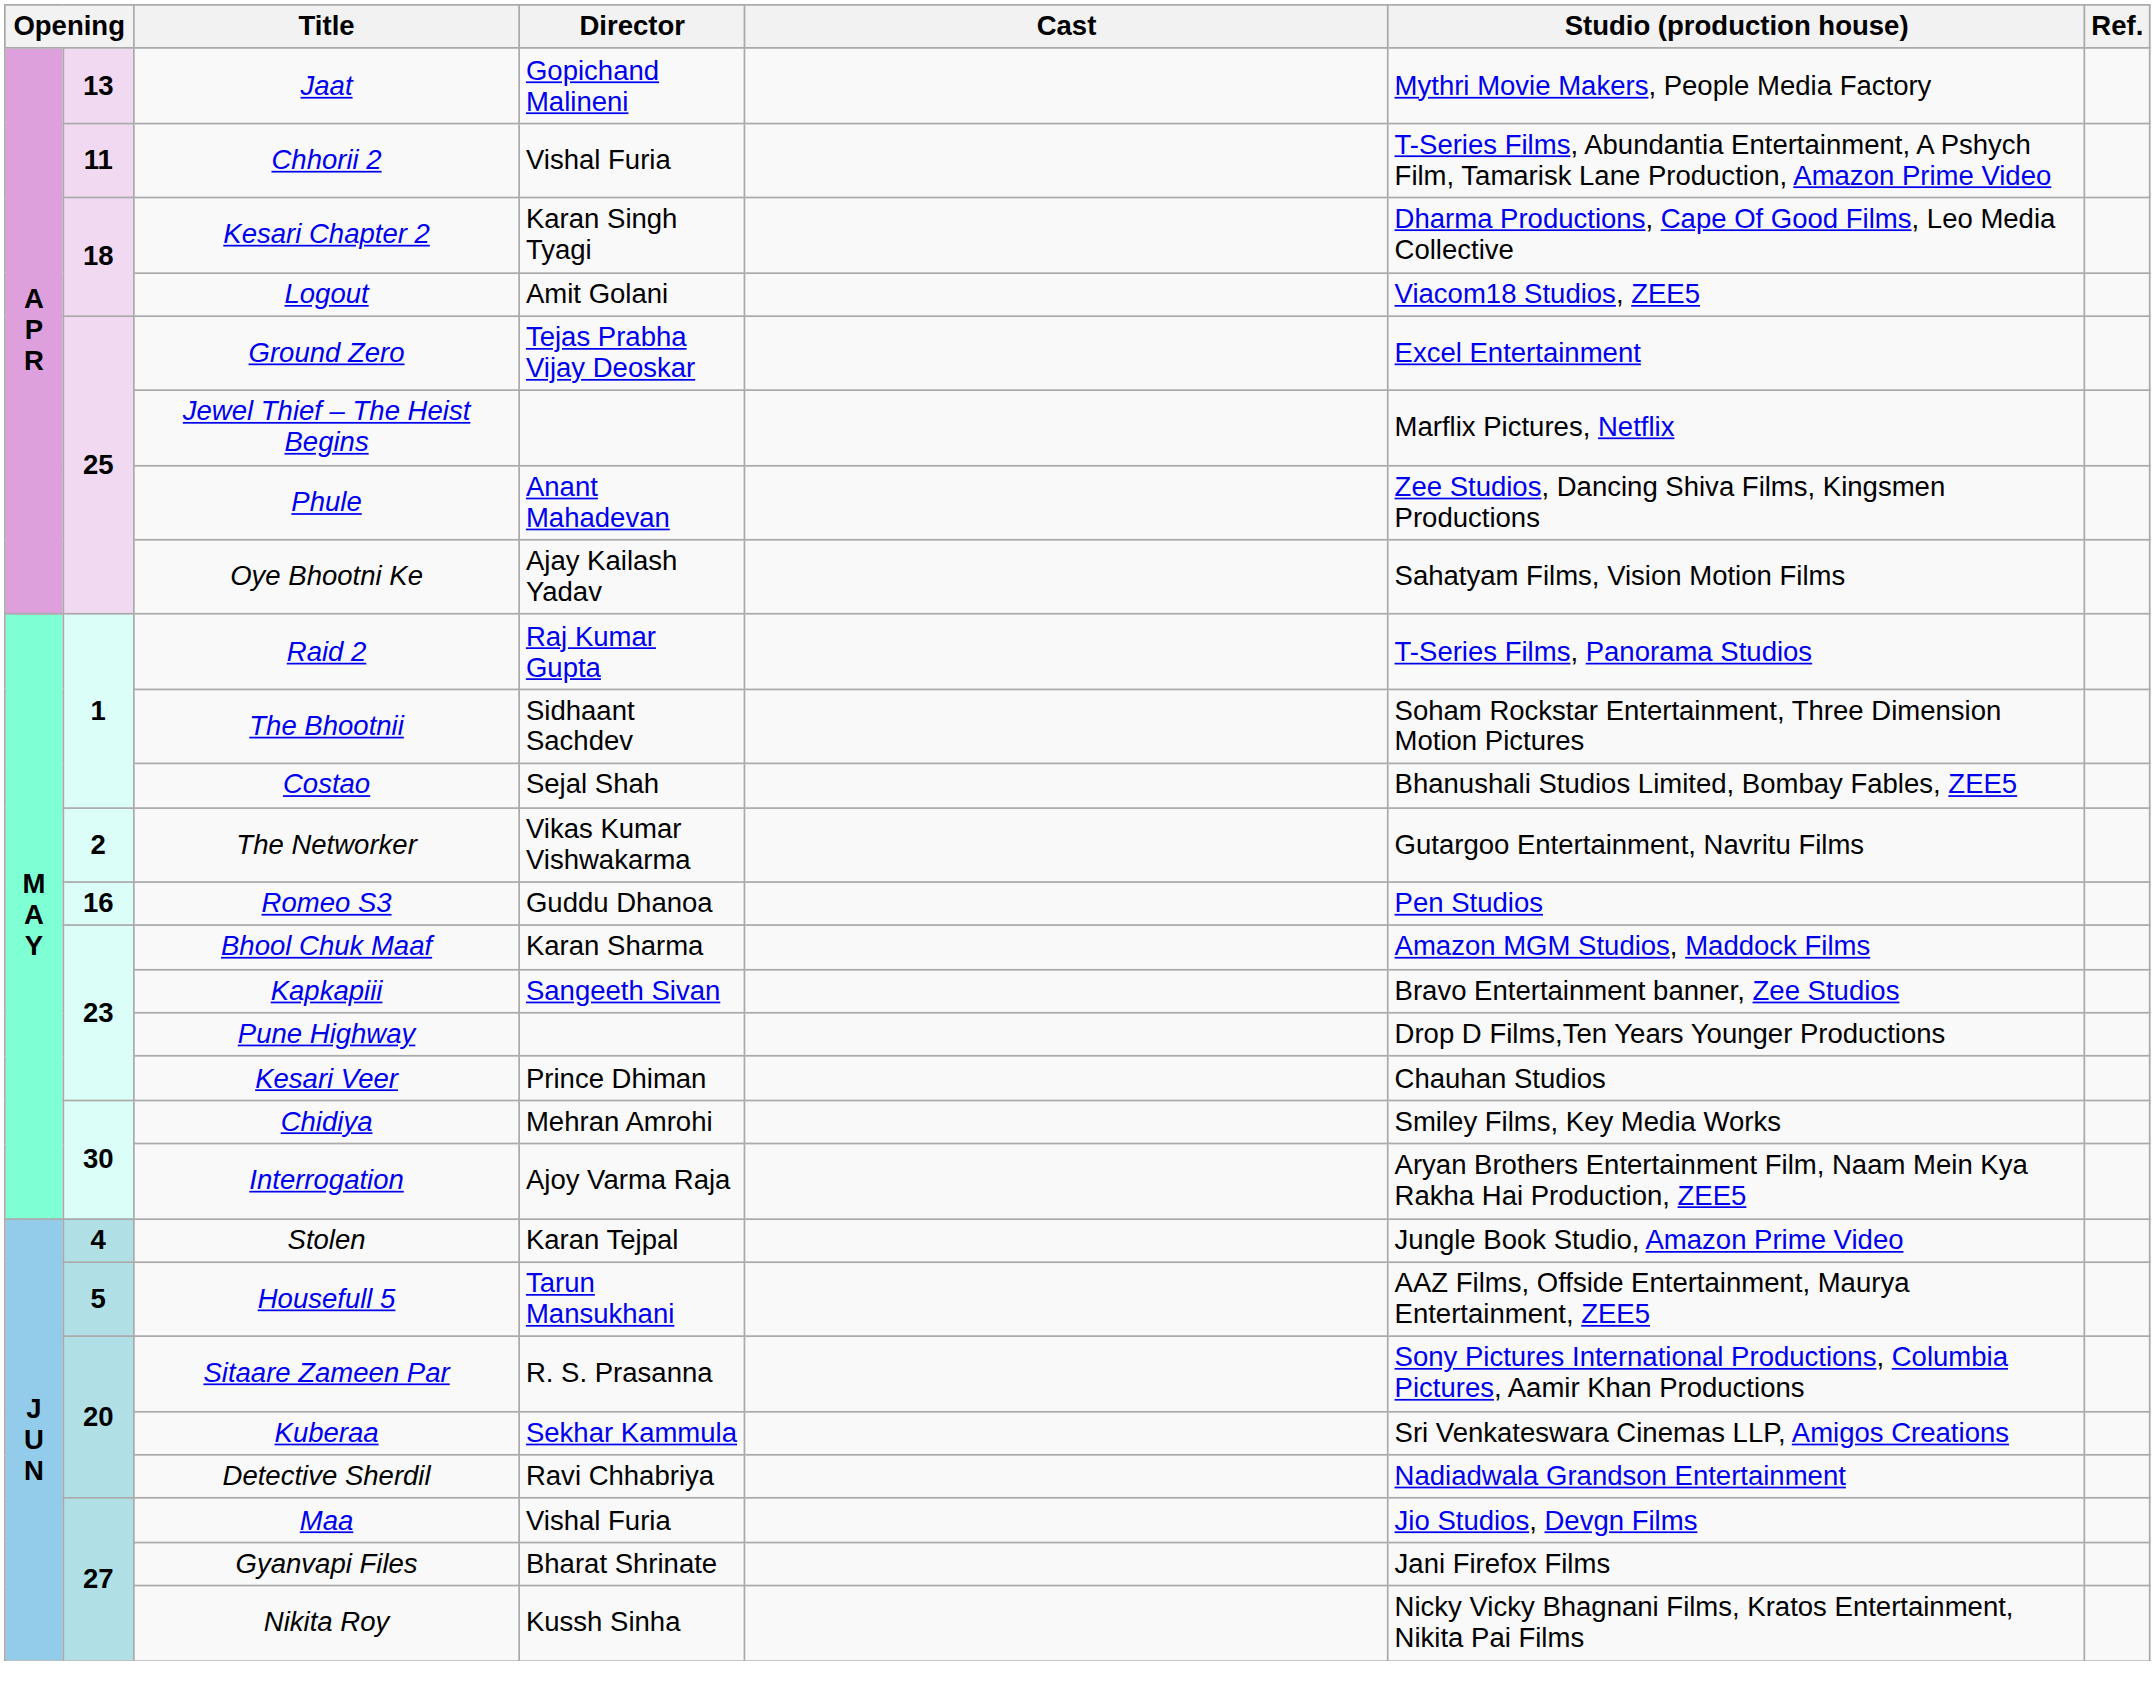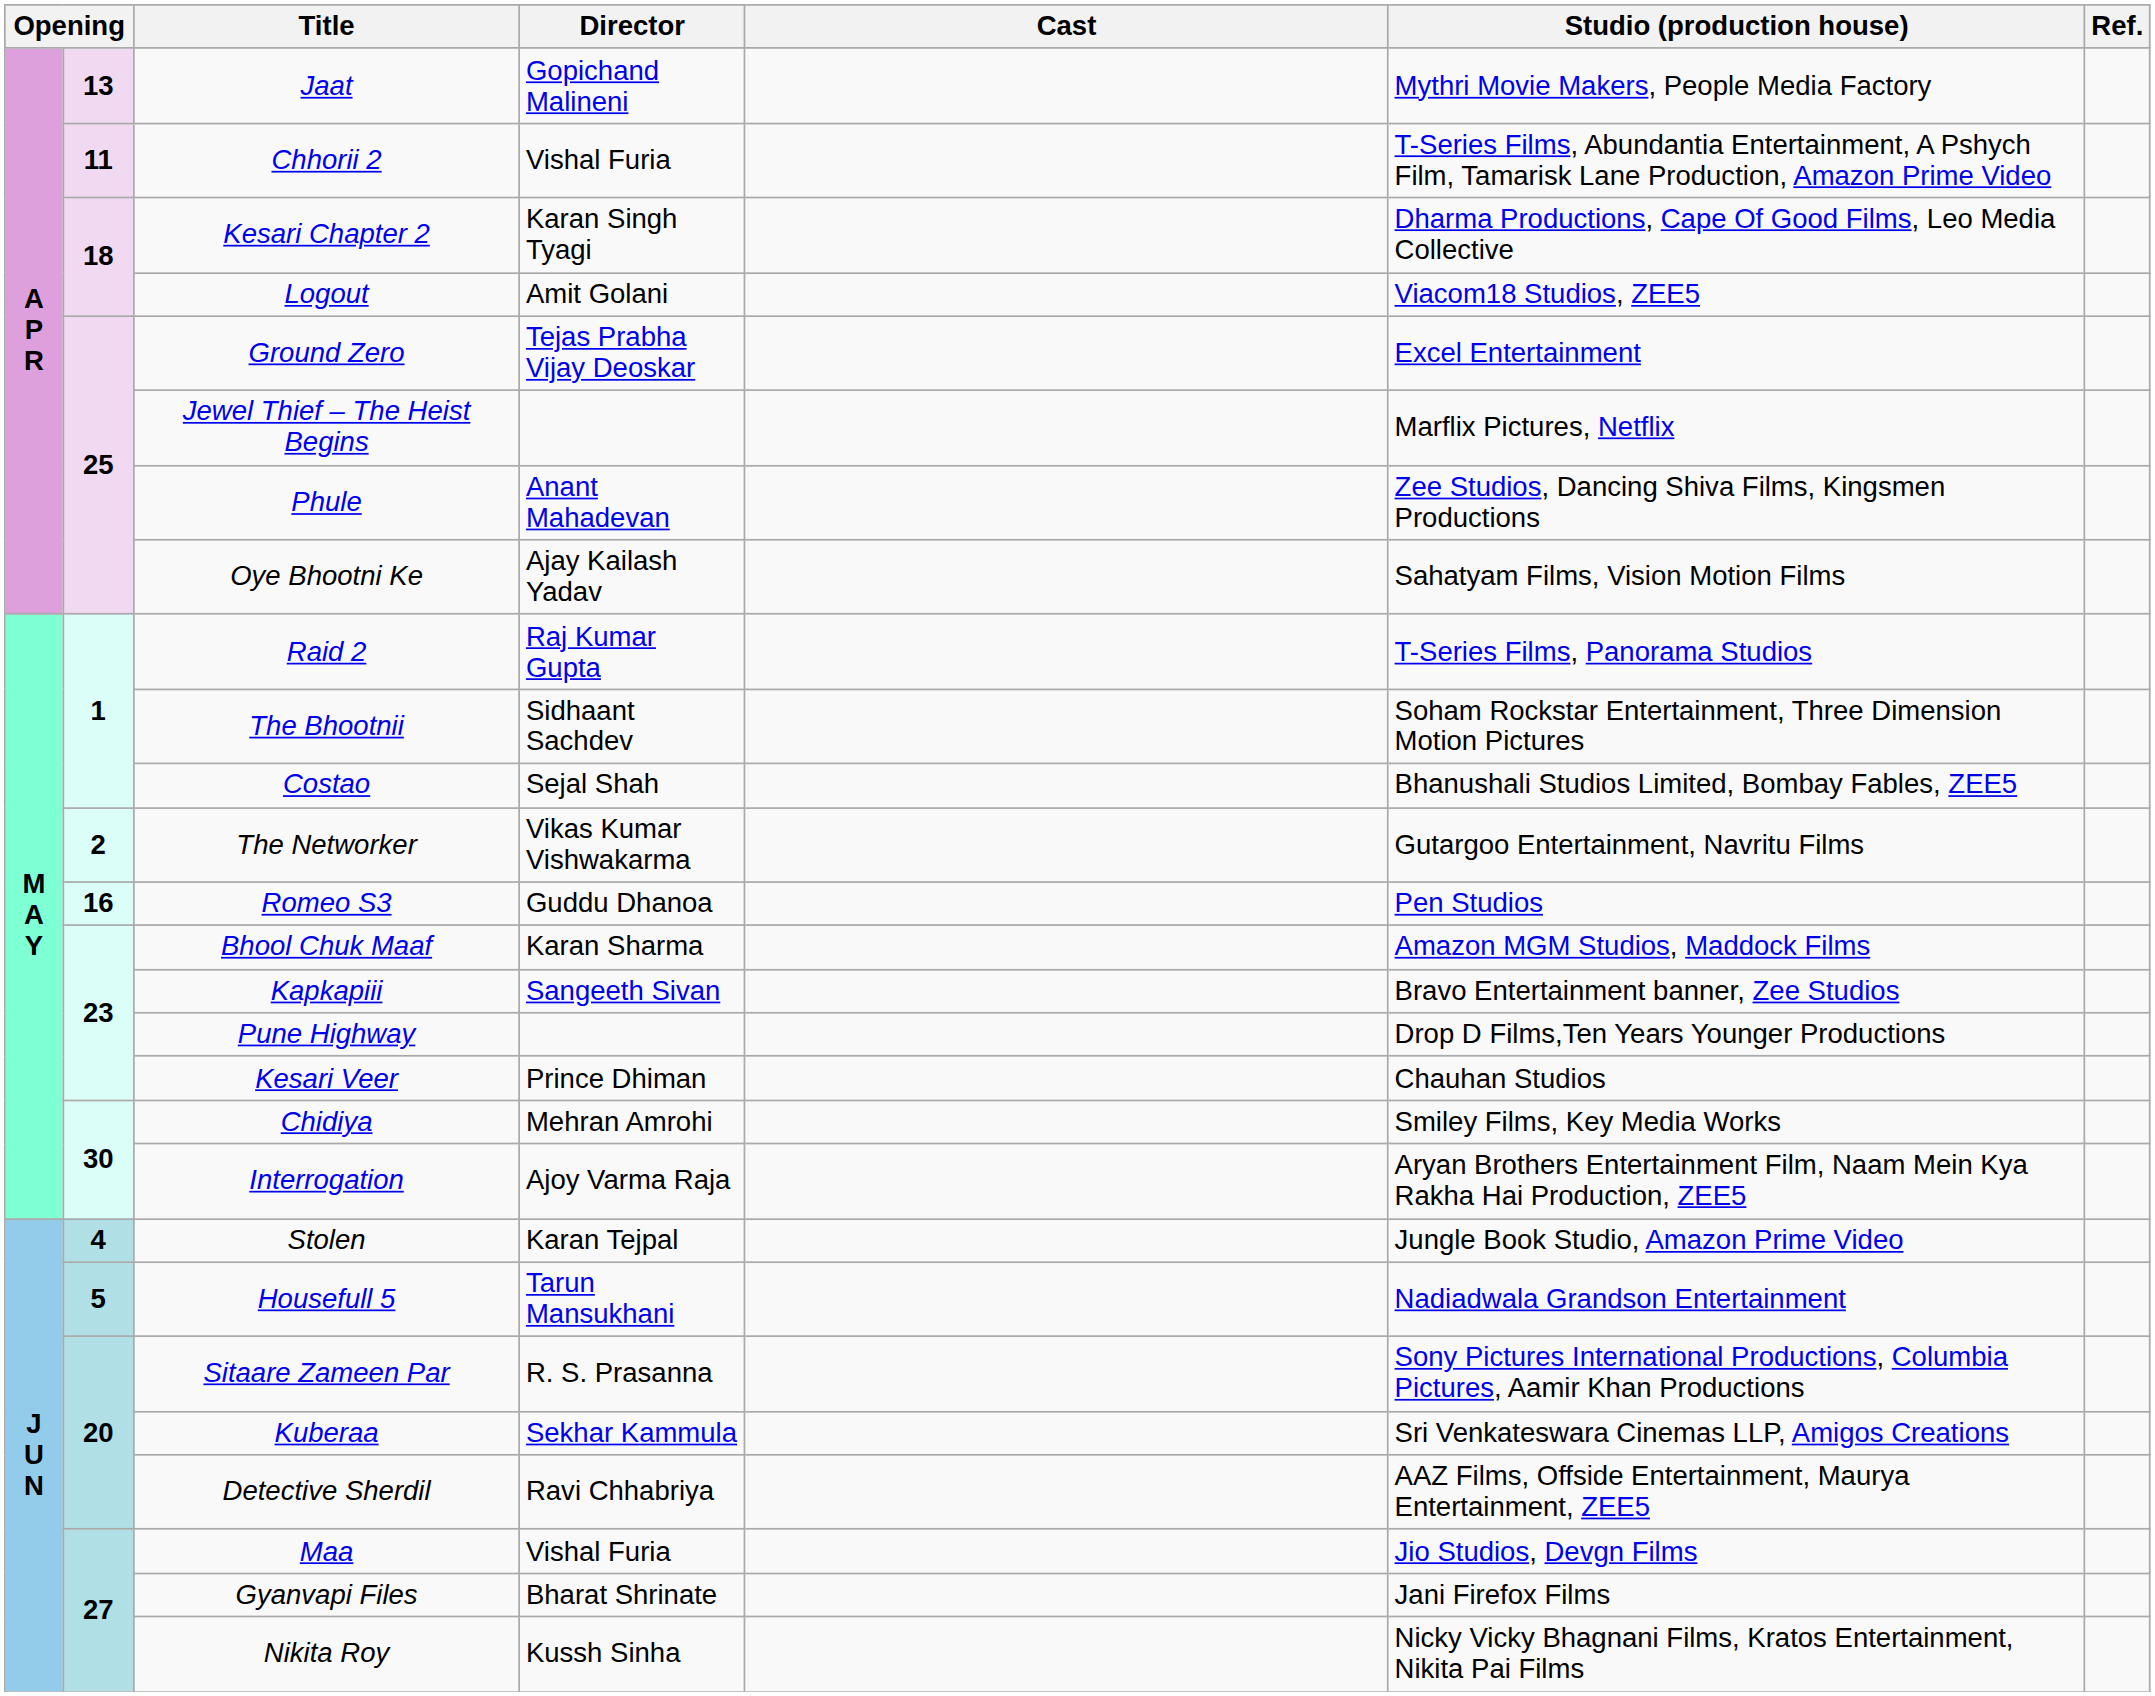(1652, 1298) AAZ Films, Offside Entertainment, Maurya Entertainment, ZEE5 -> (1620, 1298) Nadiadwala Grandson Entertainment
(1620, 1476) Nadiadwala Grandson Entertainment -> (1652, 1491) AAZ Films, Offside Entertainment, Maurya Entertainment, ZEE5
